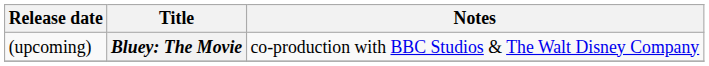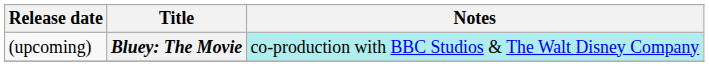(475, 46) no background -> (475, 46) paleturquoise background
